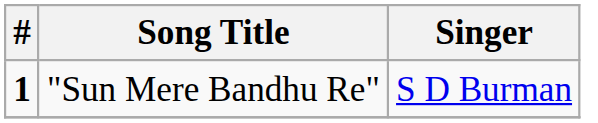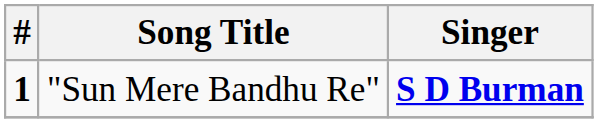(484, 88) normal -> (490, 88) bold
